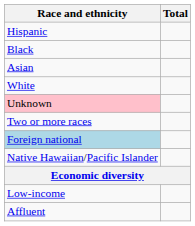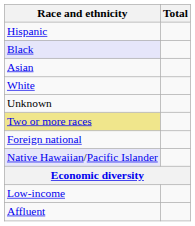(20, 49) no background -> (20, 49) lavender background
(29, 103) pink background -> (29, 103) no background
(49, 121) no background -> (49, 121) khaki background
(44, 139) lightblue background -> (44, 139) no background
(82, 157) no background -> (82, 157) lavender background
